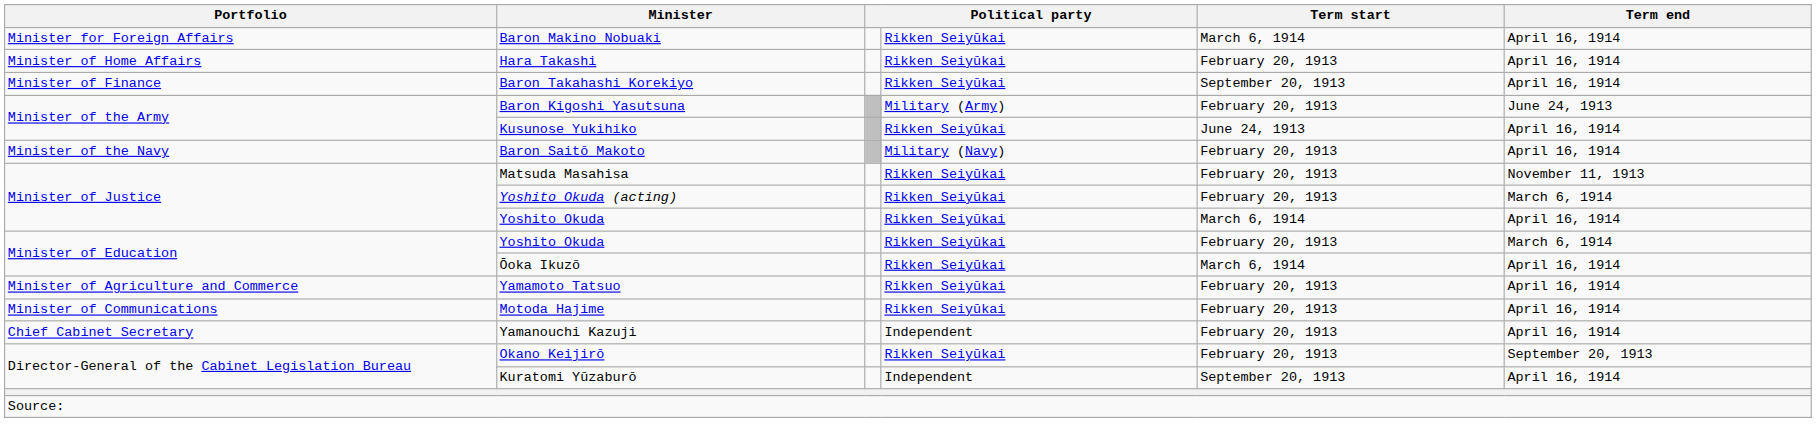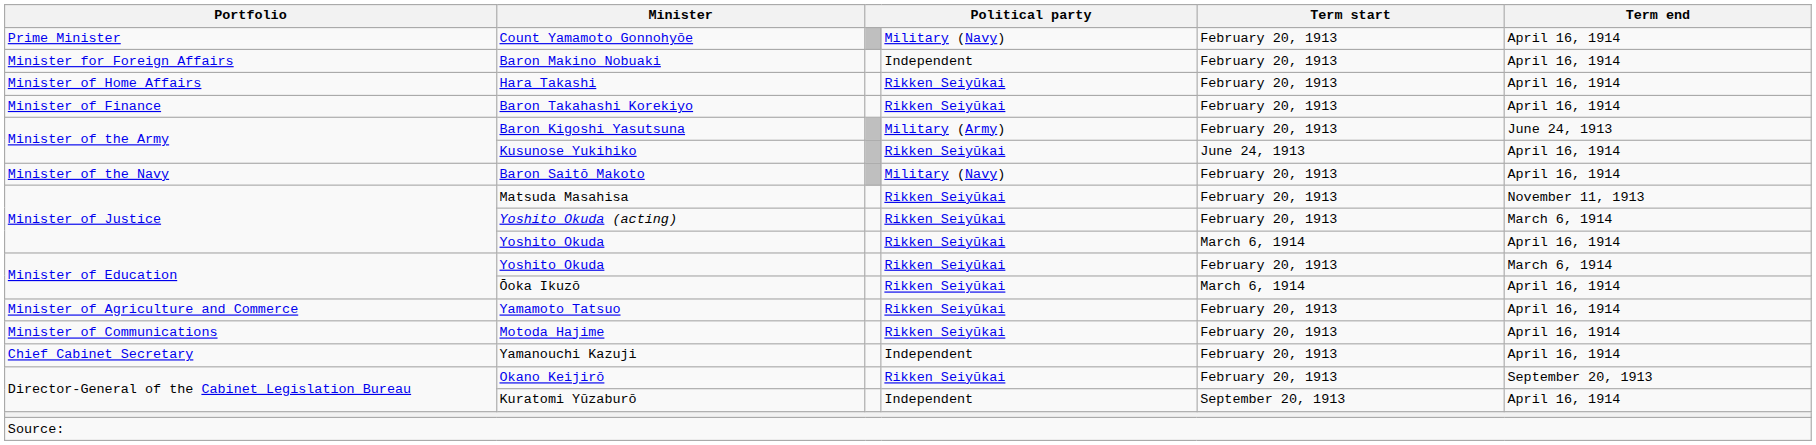+ row: (64, 38)
(945, 38) Rikken Seiyūkai -> (929, 61) Independent
(1253, 38) March 6, 1914 -> (1269, 61) February 20, 1913
(1273, 83) September 20, 1913 -> (1269, 106) February 20, 1913
